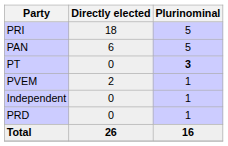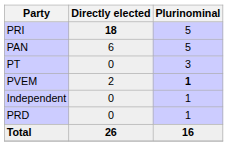(111, 30) normal -> (111, 30) bold
(188, 64) bold -> (188, 64) normal
(188, 81) normal -> (188, 81) bold
